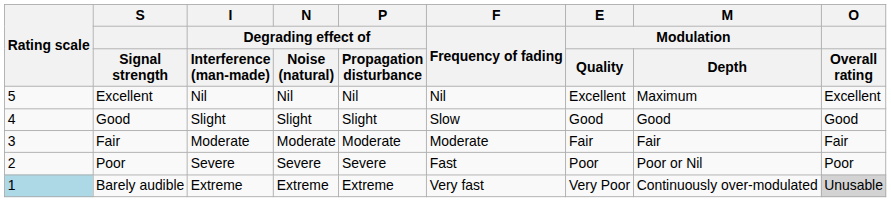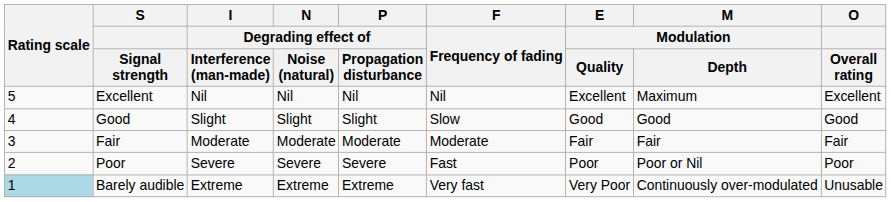(854, 185) lightgrey background -> (854, 185) no background
